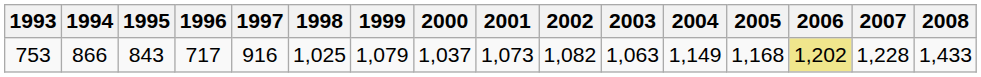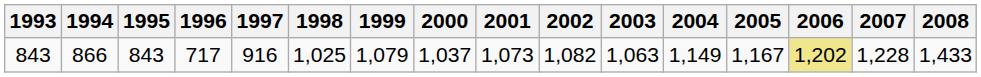(33, 54) 753 -> (33, 54) 843
(758, 54) 1,168 -> (758, 54) 1,167
